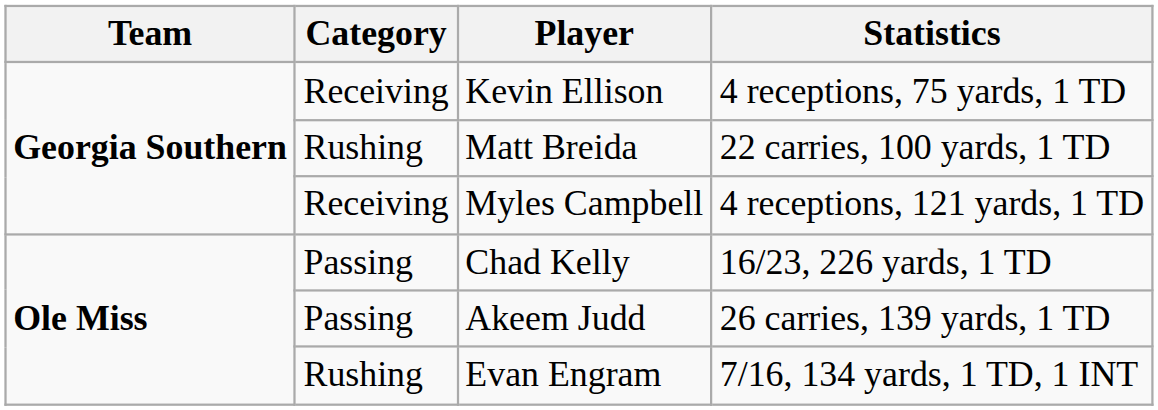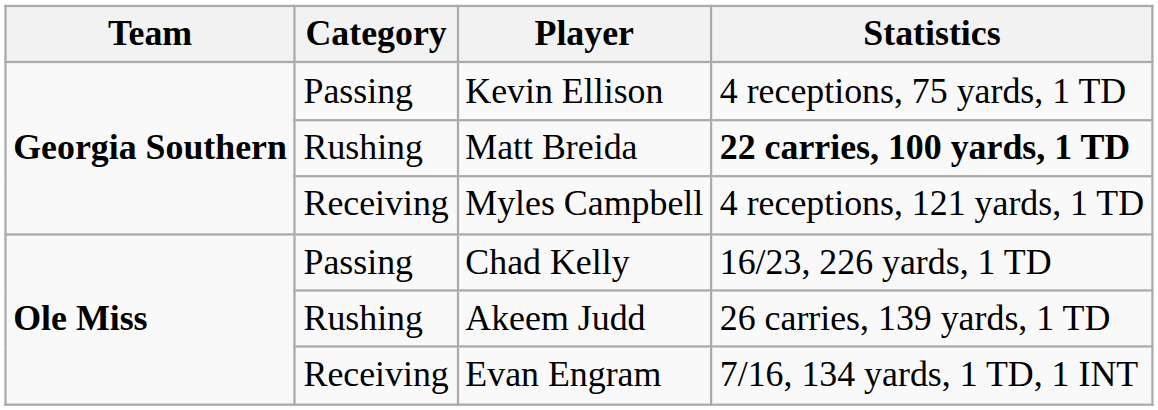(376, 90) Receiving -> (358, 90) Passing
(915, 147) normal -> (925, 147) bold
(358, 317) Passing -> (363, 317) Rushing
(363, 374) Rushing -> (376, 374) Receiving
